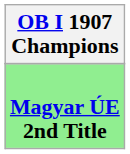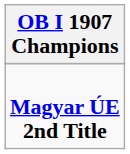(65, 118) lightgreen background -> (65, 118) no background
